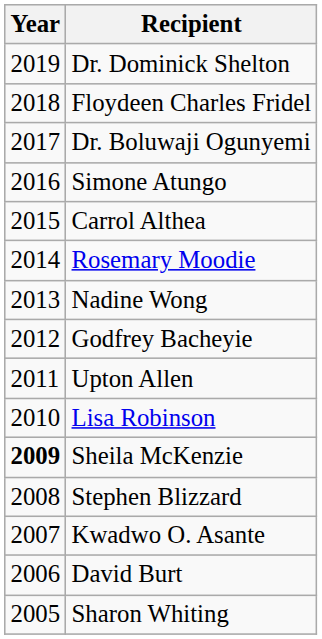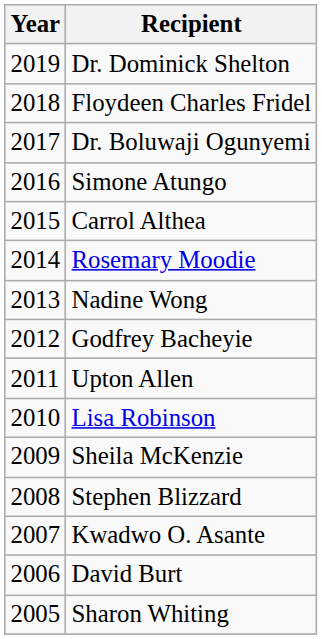(35, 456) bold -> (35, 456) normal
